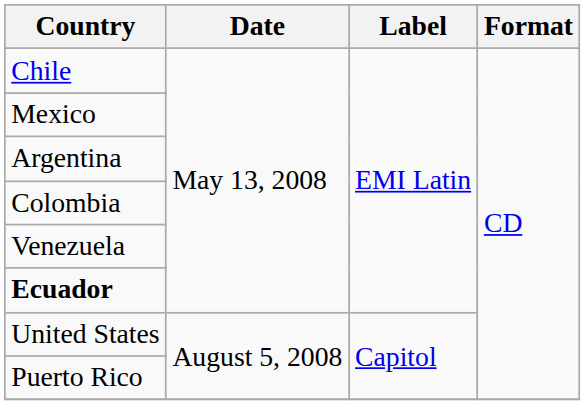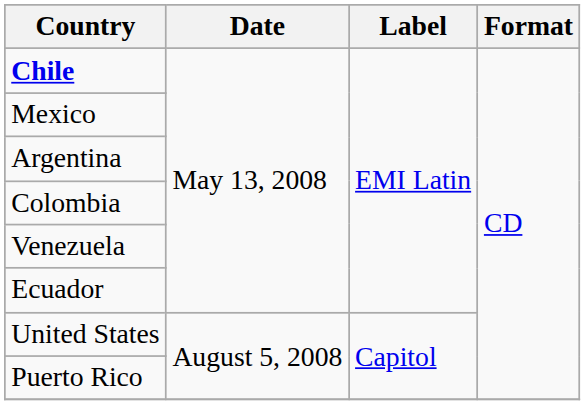(41, 70) normal -> (43, 70) bold
(62, 289) bold -> (57, 289) normal
